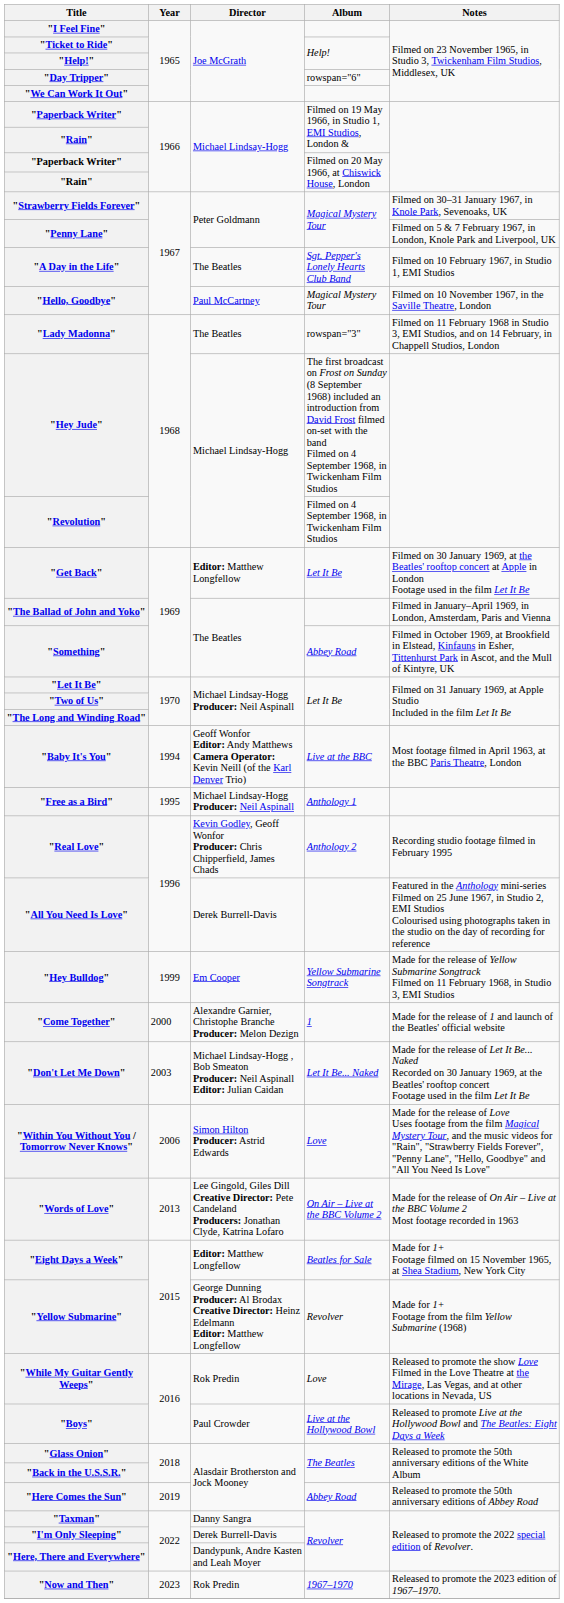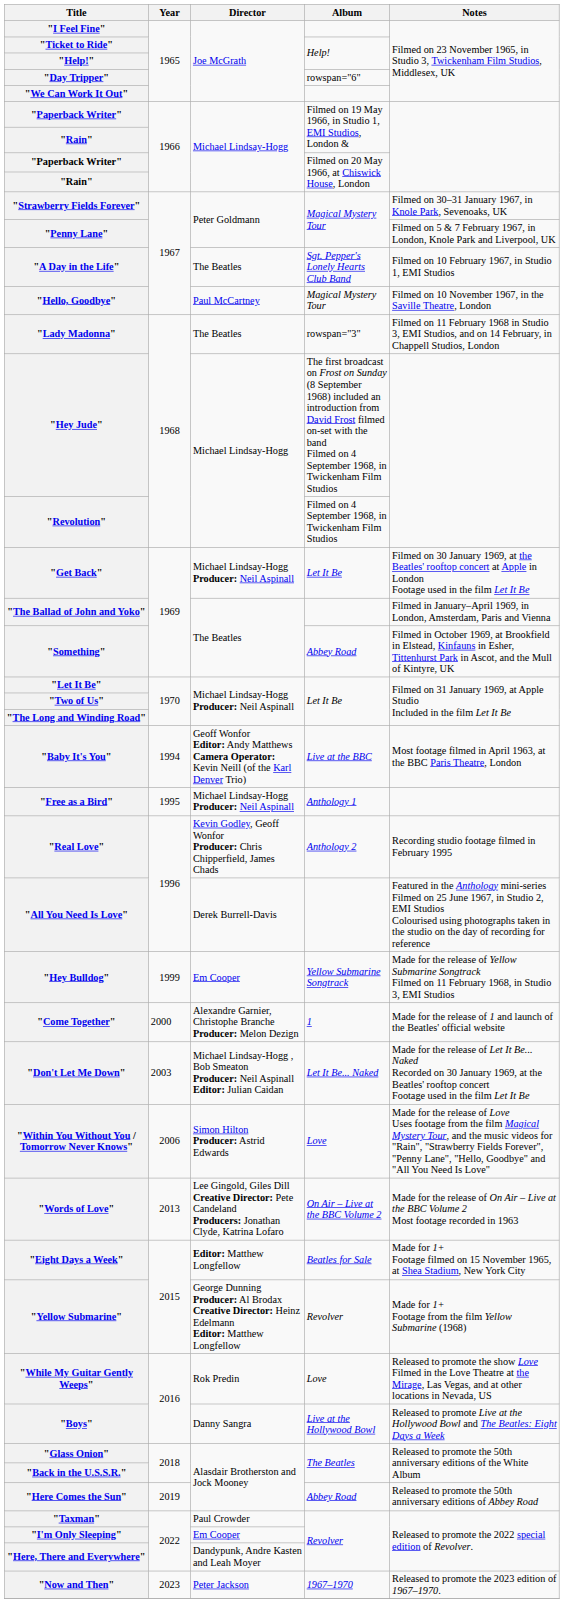(228, 573) Editor: Matthew Longfellow -> (243, 573) Michael Lindsay-Hogg Producer: Neil Aspinall
(221, 1424) Paul Crowder -> (222, 1424) Danny Sangra
(222, 1518) Danny Sangra -> (221, 1518) Paul Crowder
(235, 1535) Derek Burrell-Davis -> (216, 1535) Em Cooper
(216, 1584) Rok Predin -> (221, 1584) Peter Jackson
